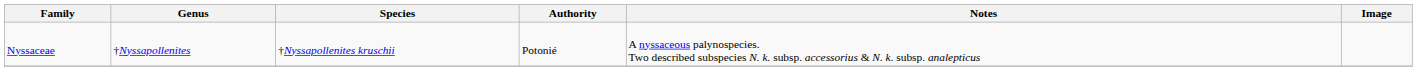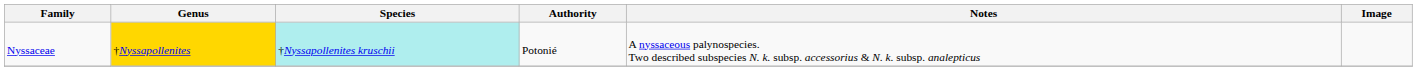(152, 50) no background -> (152, 50) gold background
(336, 50) no background -> (336, 50) paleturquoise background
